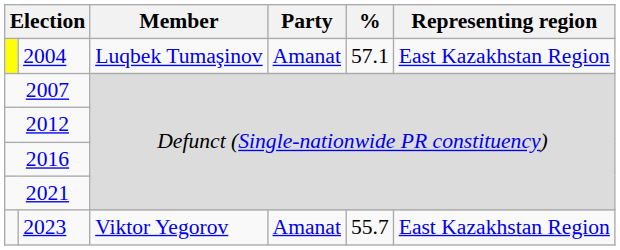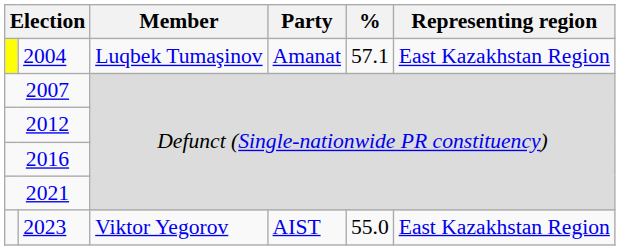(307, 227) Amanat -> (297, 227) AIST
(370, 227) 55.7 -> (370, 227) 55.0
